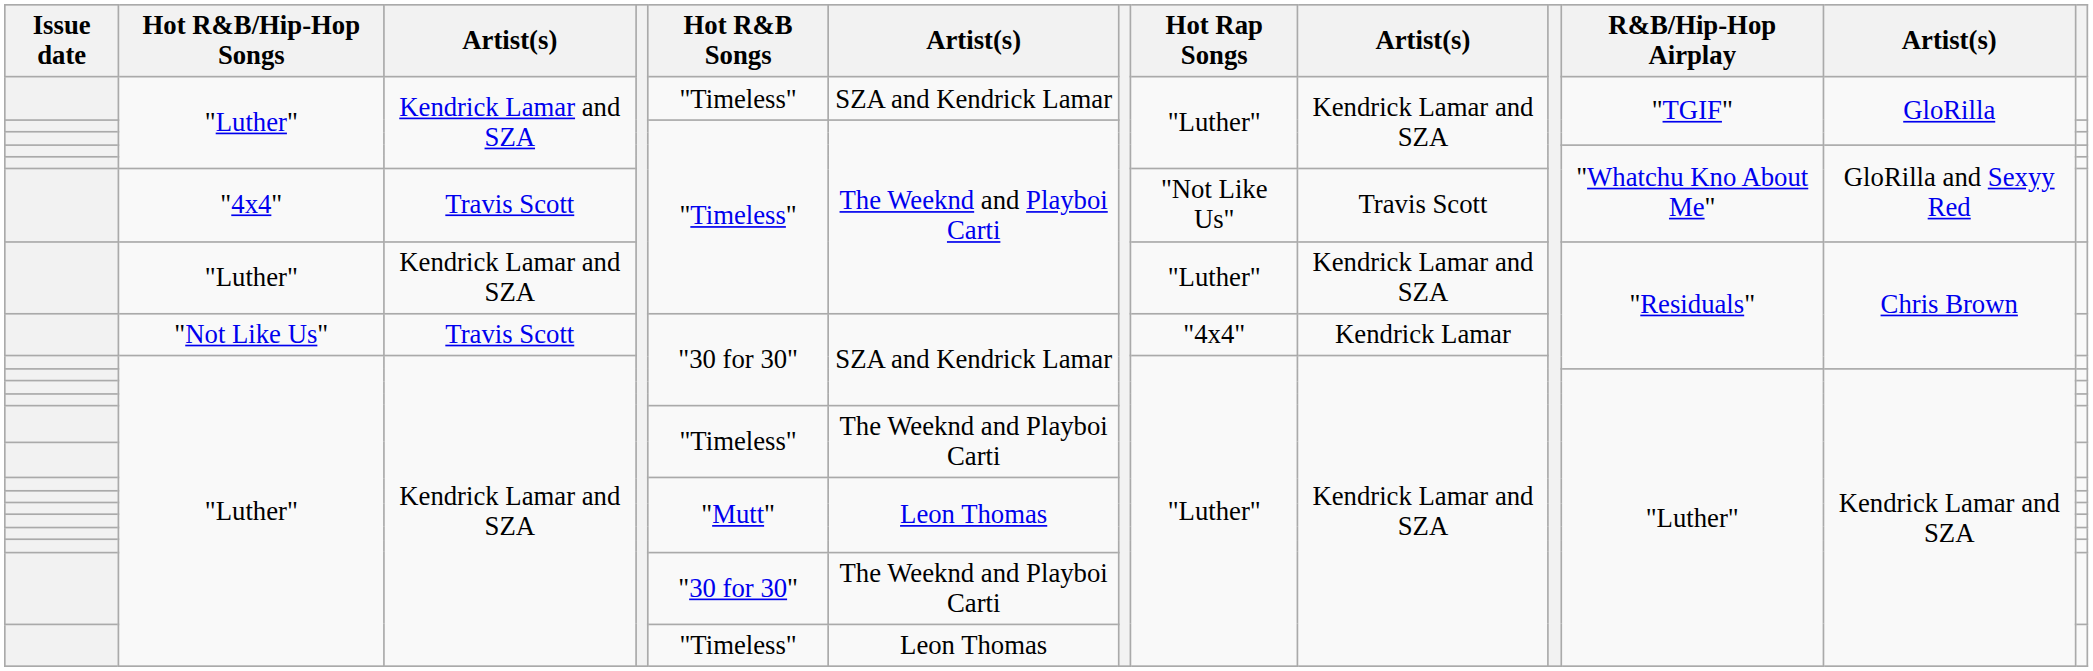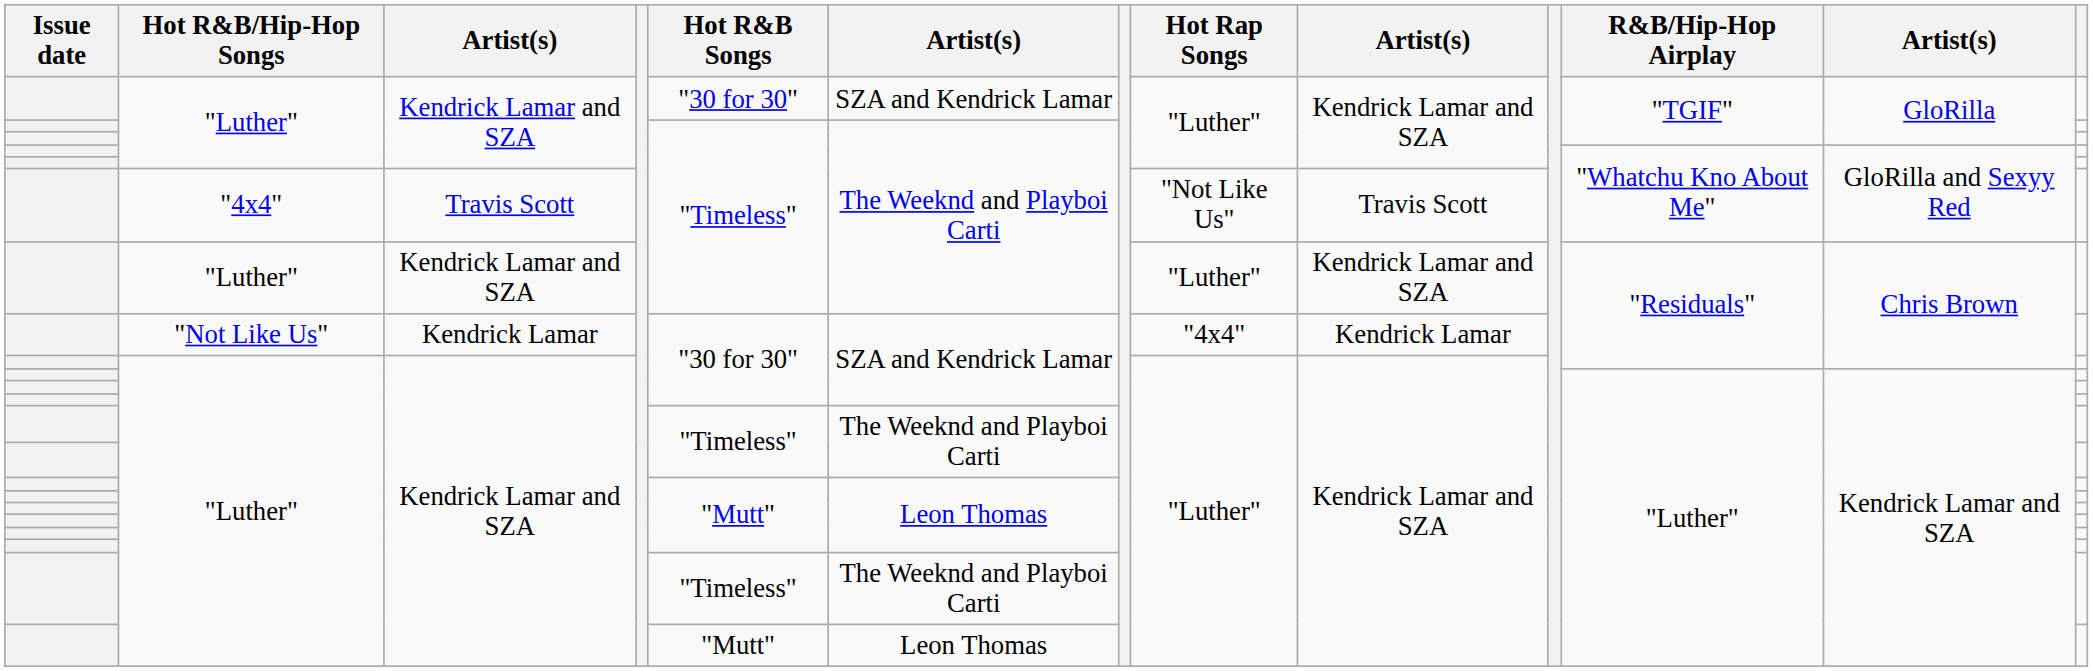(738, 98) "Timeless" -> (738, 98) "30 for 30"
(510, 334) Travis Scott -> (510, 334) Kendrick Lamar
(738, 587) "30 for 30" -> (738, 587) "Timeless"
(738, 645) "Timeless" -> (738, 645) "Mutt"
